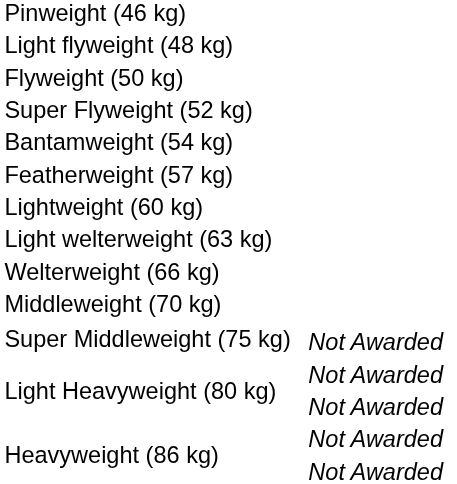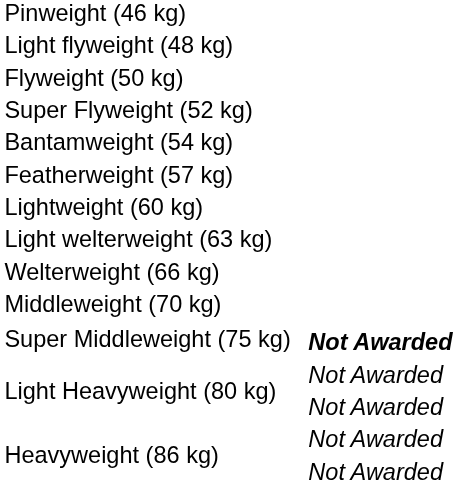(376, 342) normal -> (380, 342) bold
